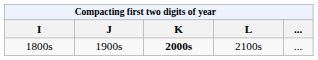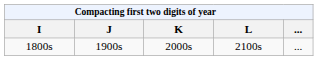(179, 46) bold -> (179, 46) normal
